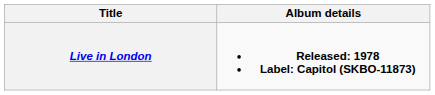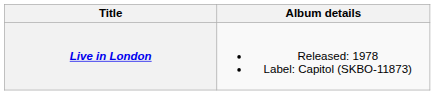(323, 63) bold -> (323, 63) normal
